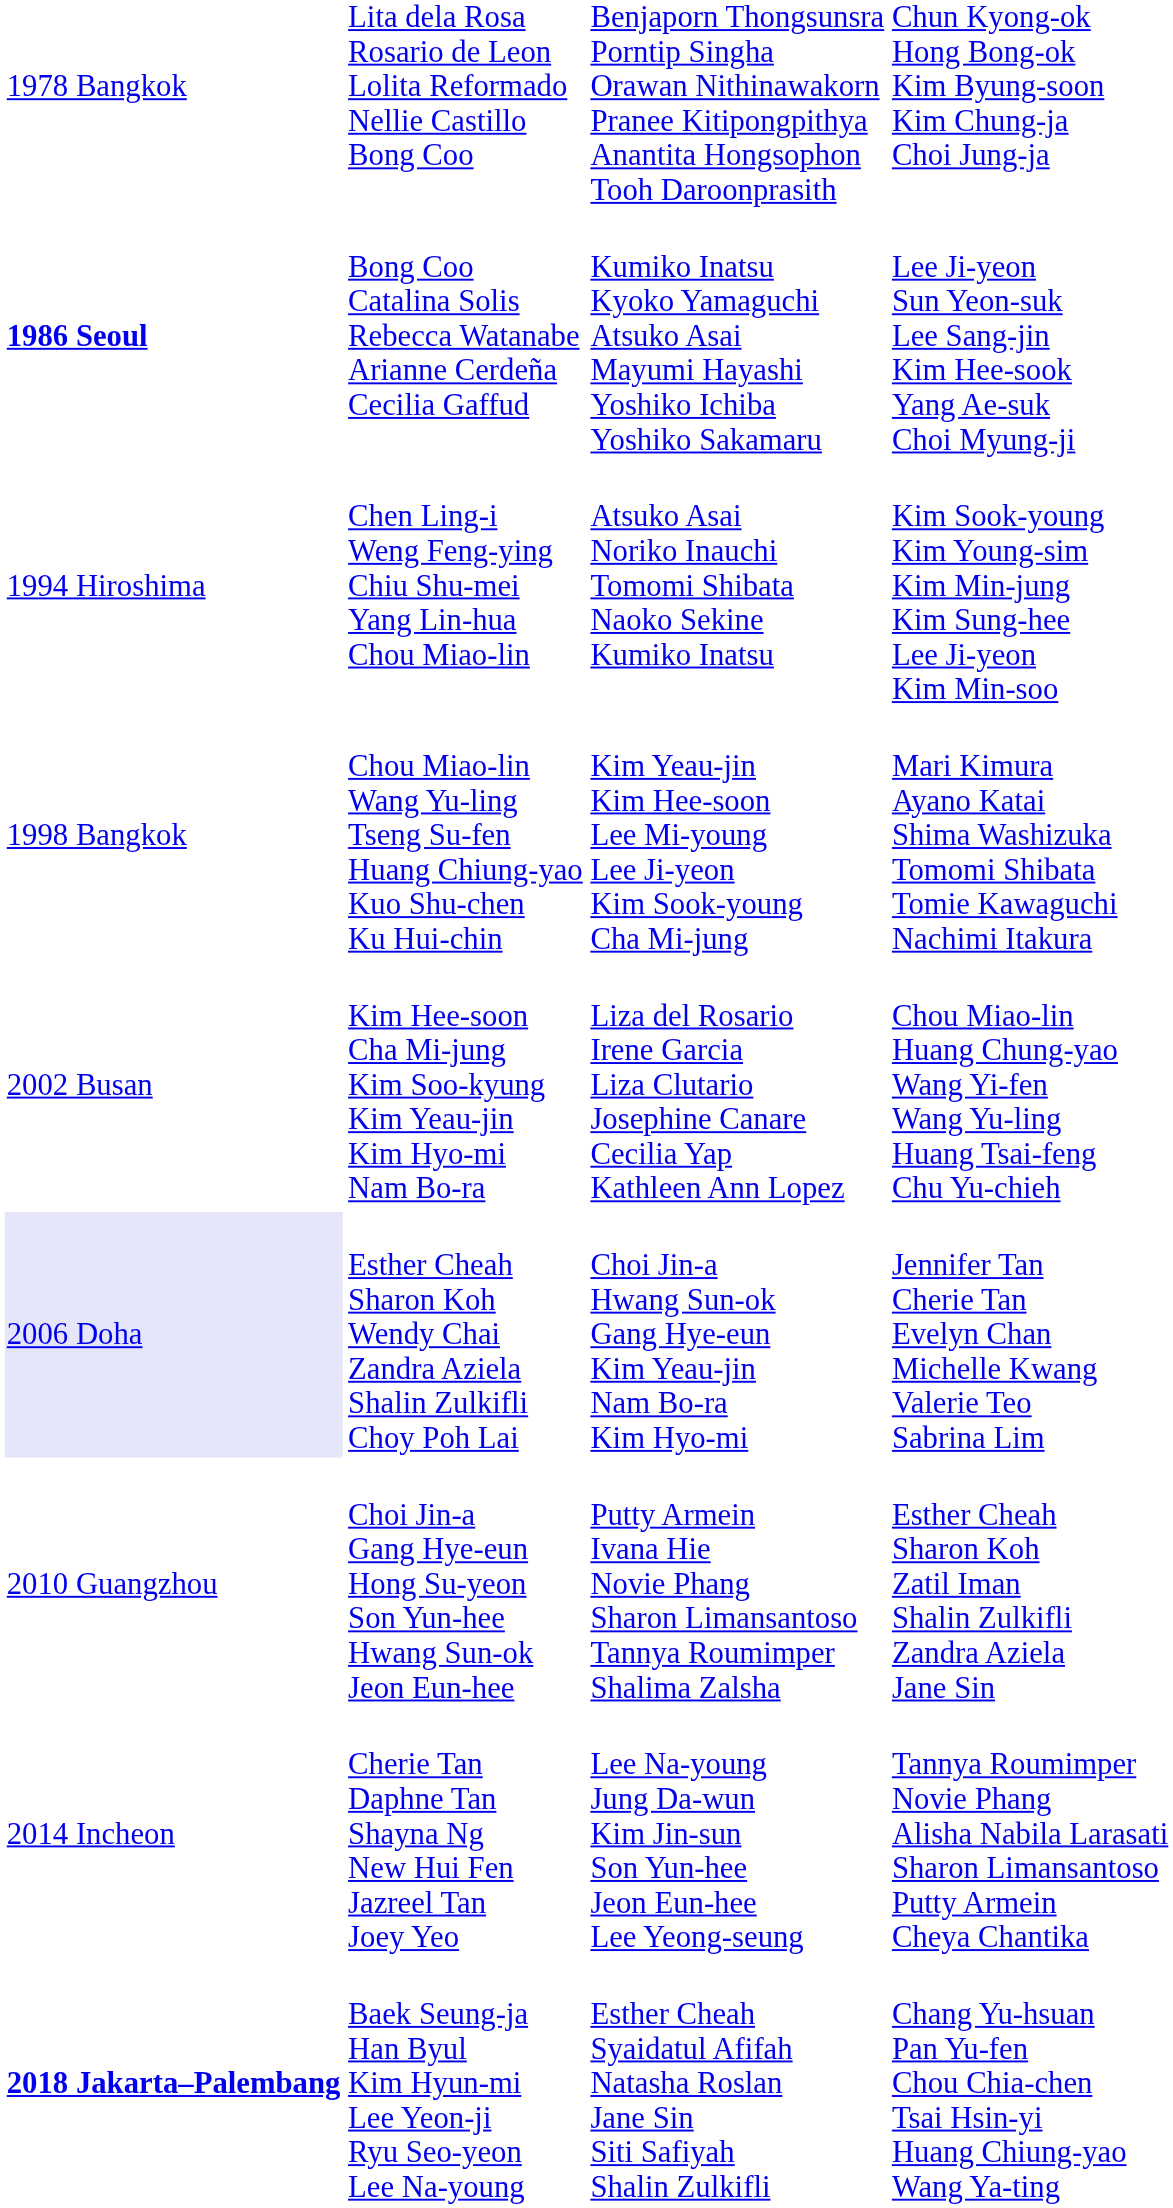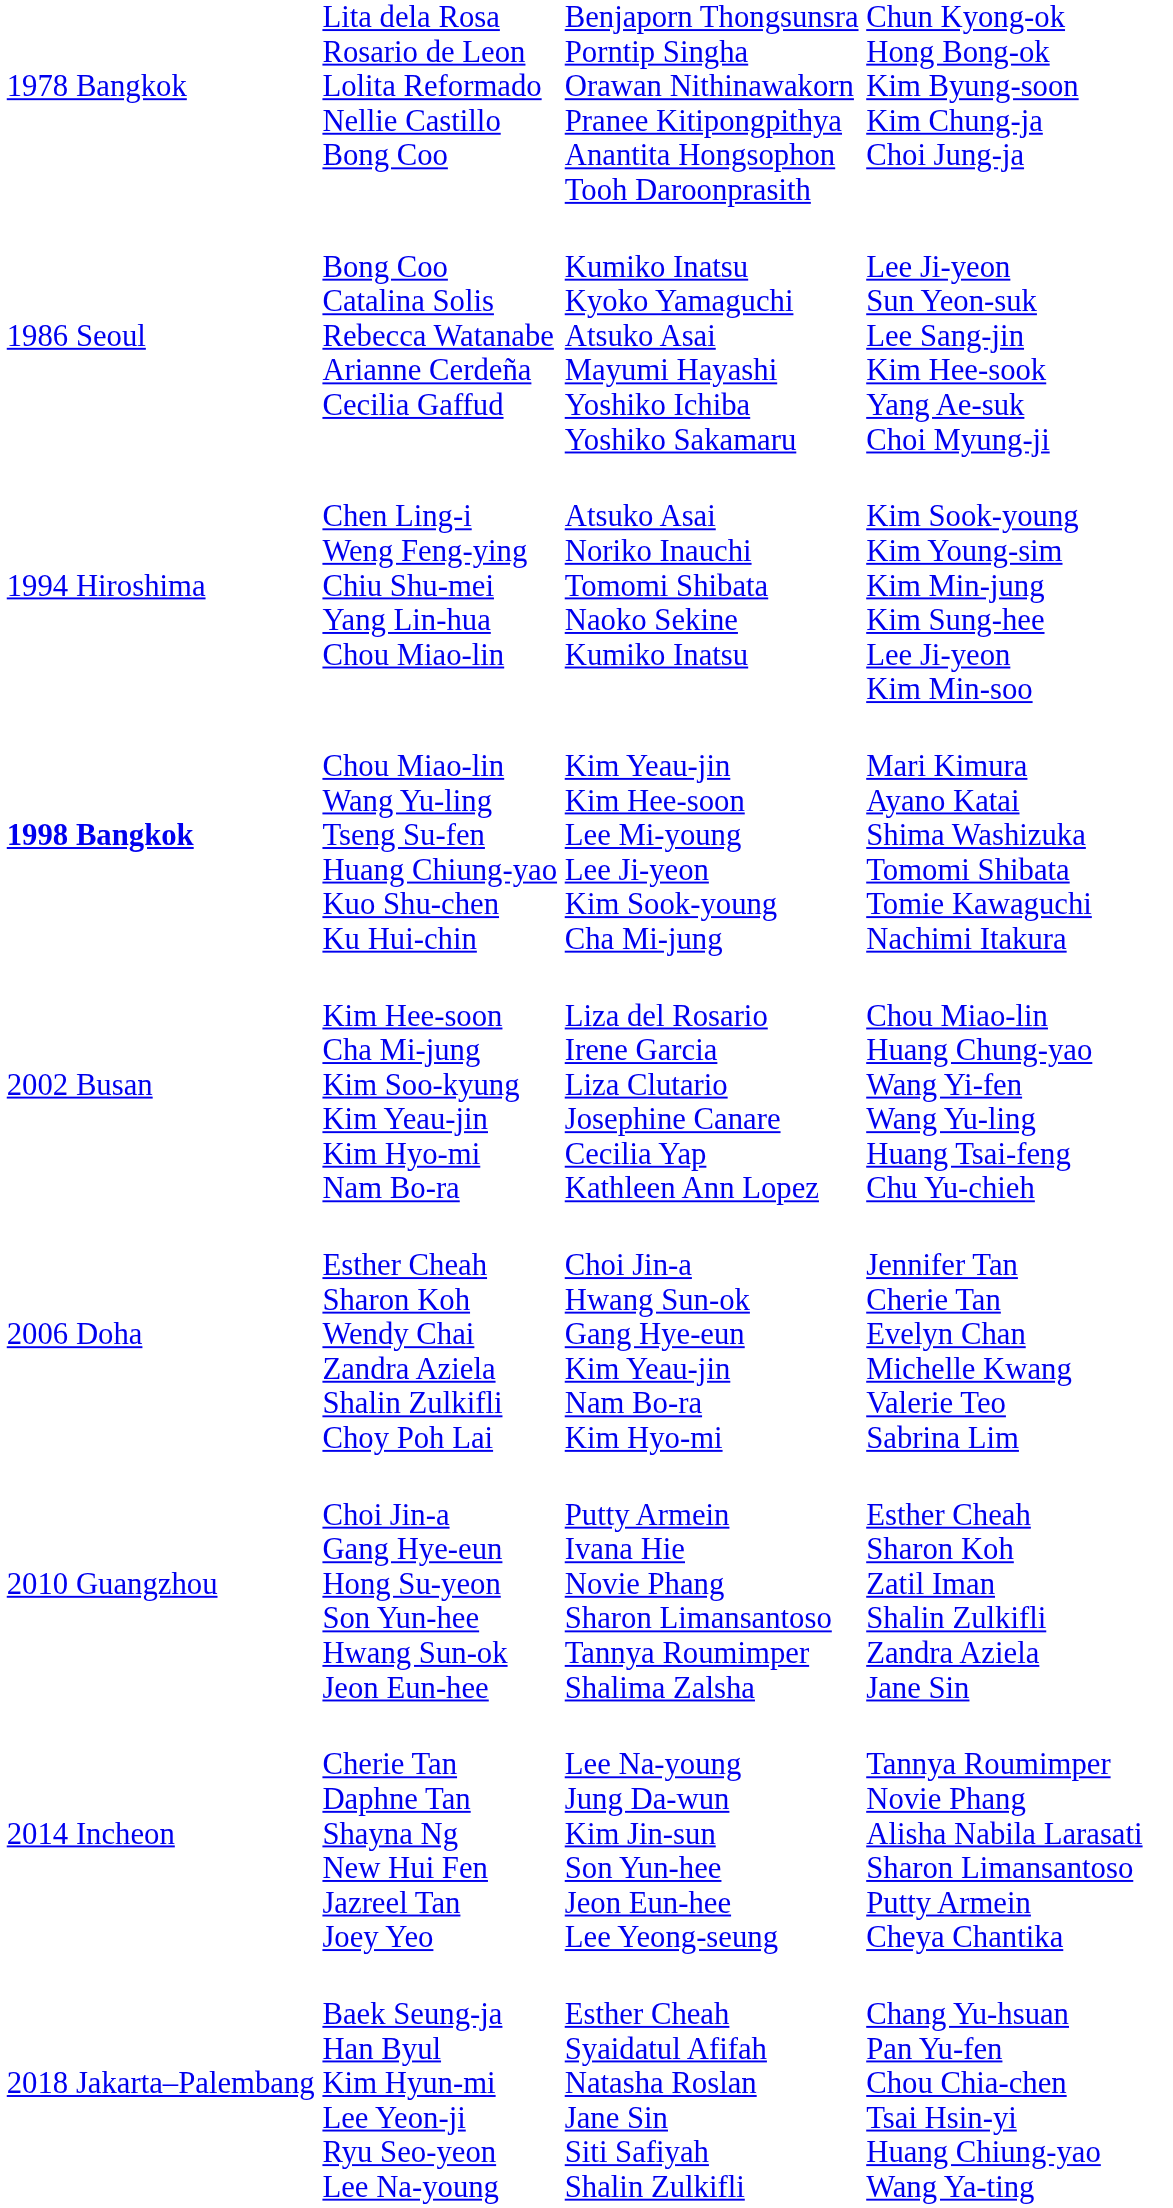(77, 335) bold -> (76, 335) normal
(97, 835) normal -> (100, 835) bold
(75, 1334) lavender background -> (75, 1334) no background
(174, 2083) bold -> (161, 2083) normal
